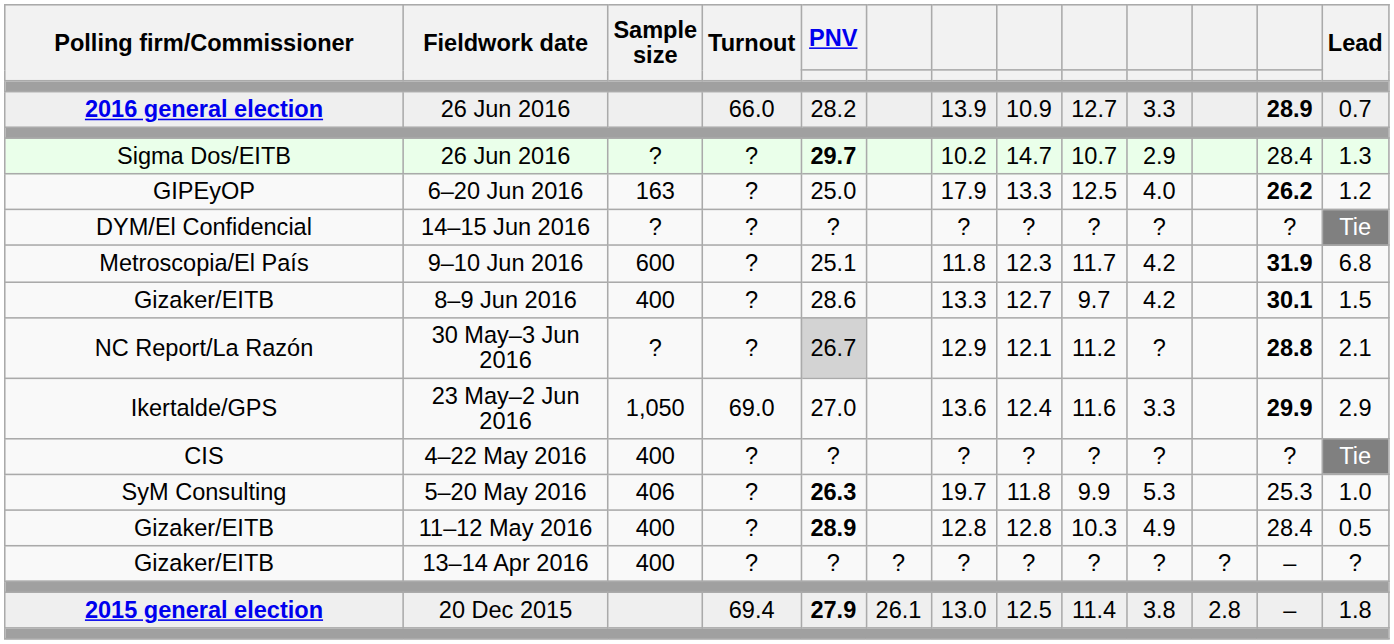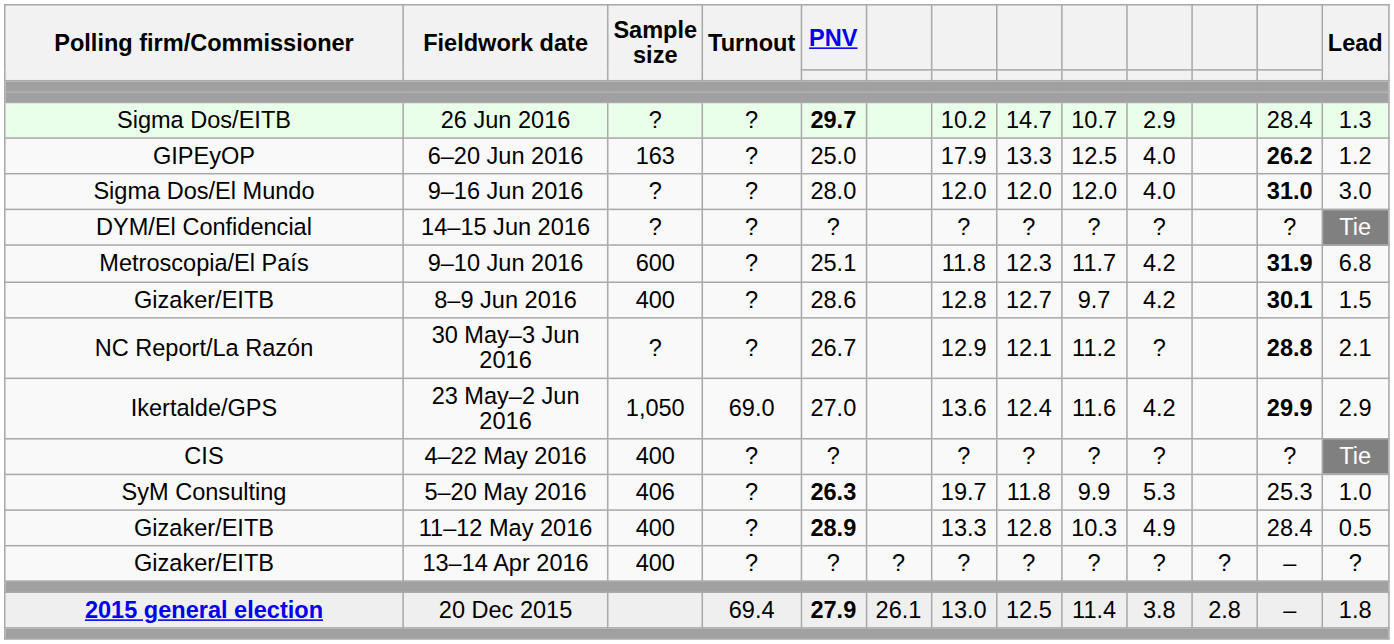- row: (204, 109)
+ row: (204, 191)
(964, 299) 13.3 -> (964, 299) 12.8
(833, 347) lightgrey background -> (833, 347) no background
(1159, 407) 3.3 -> (1159, 407) 4.2
(964, 527) 12.8 -> (964, 527) 13.3
